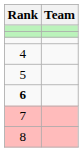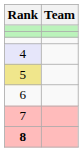(23, 53) no background -> (23, 53) lavender background
(23, 74) no background -> (23, 74) khaki background
(23, 95) bold -> (23, 95) normal
(23, 137) normal -> (23, 137) bold
